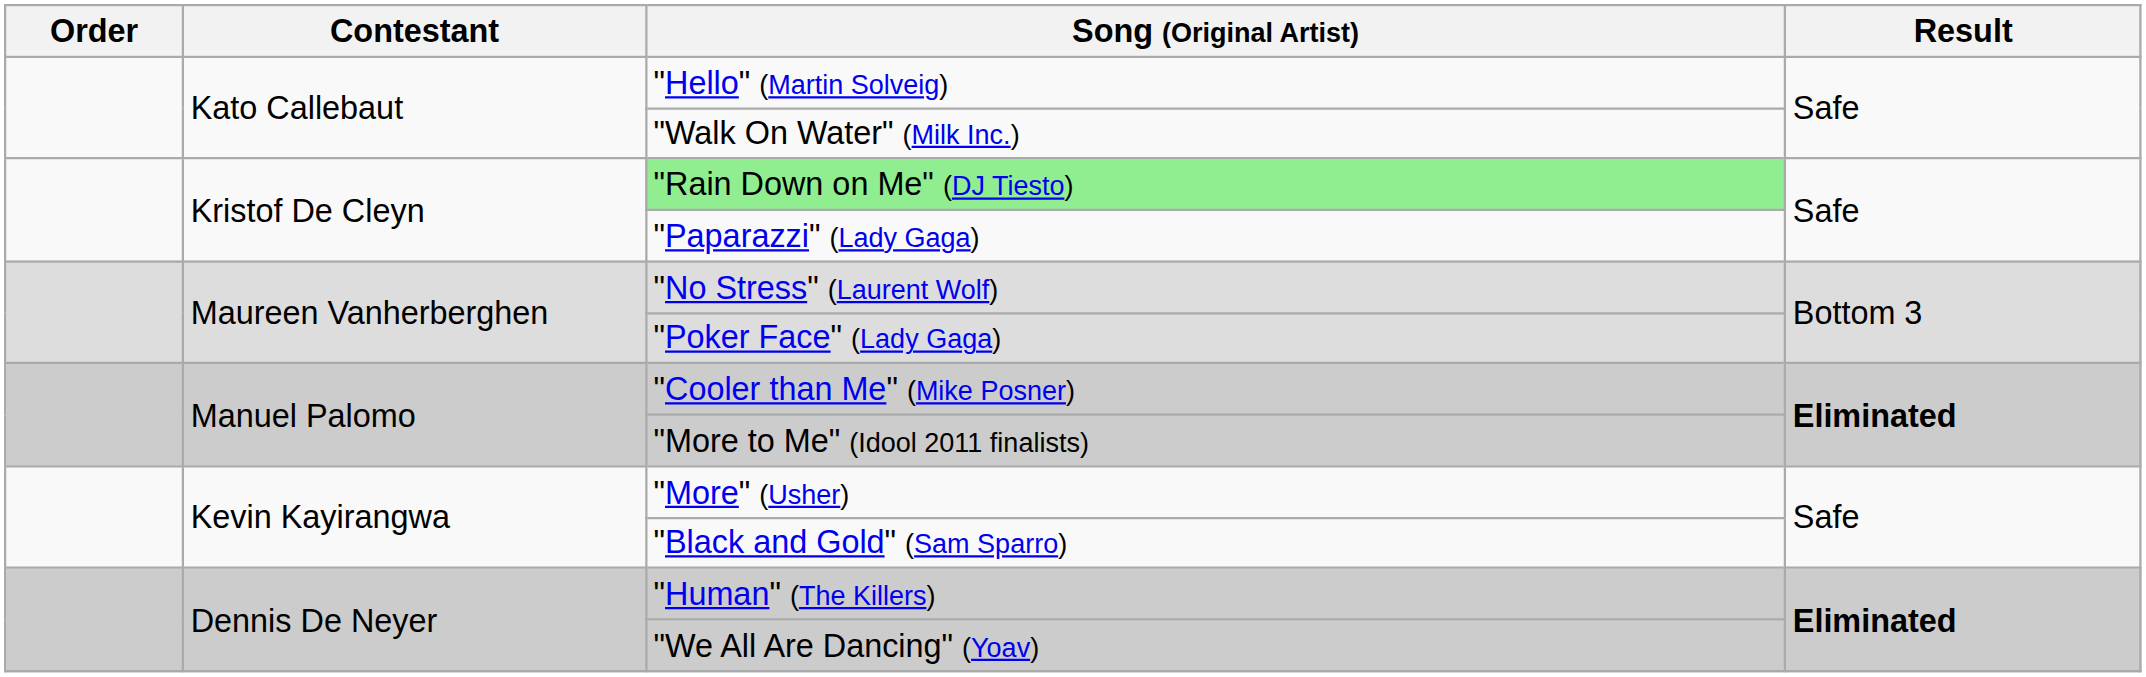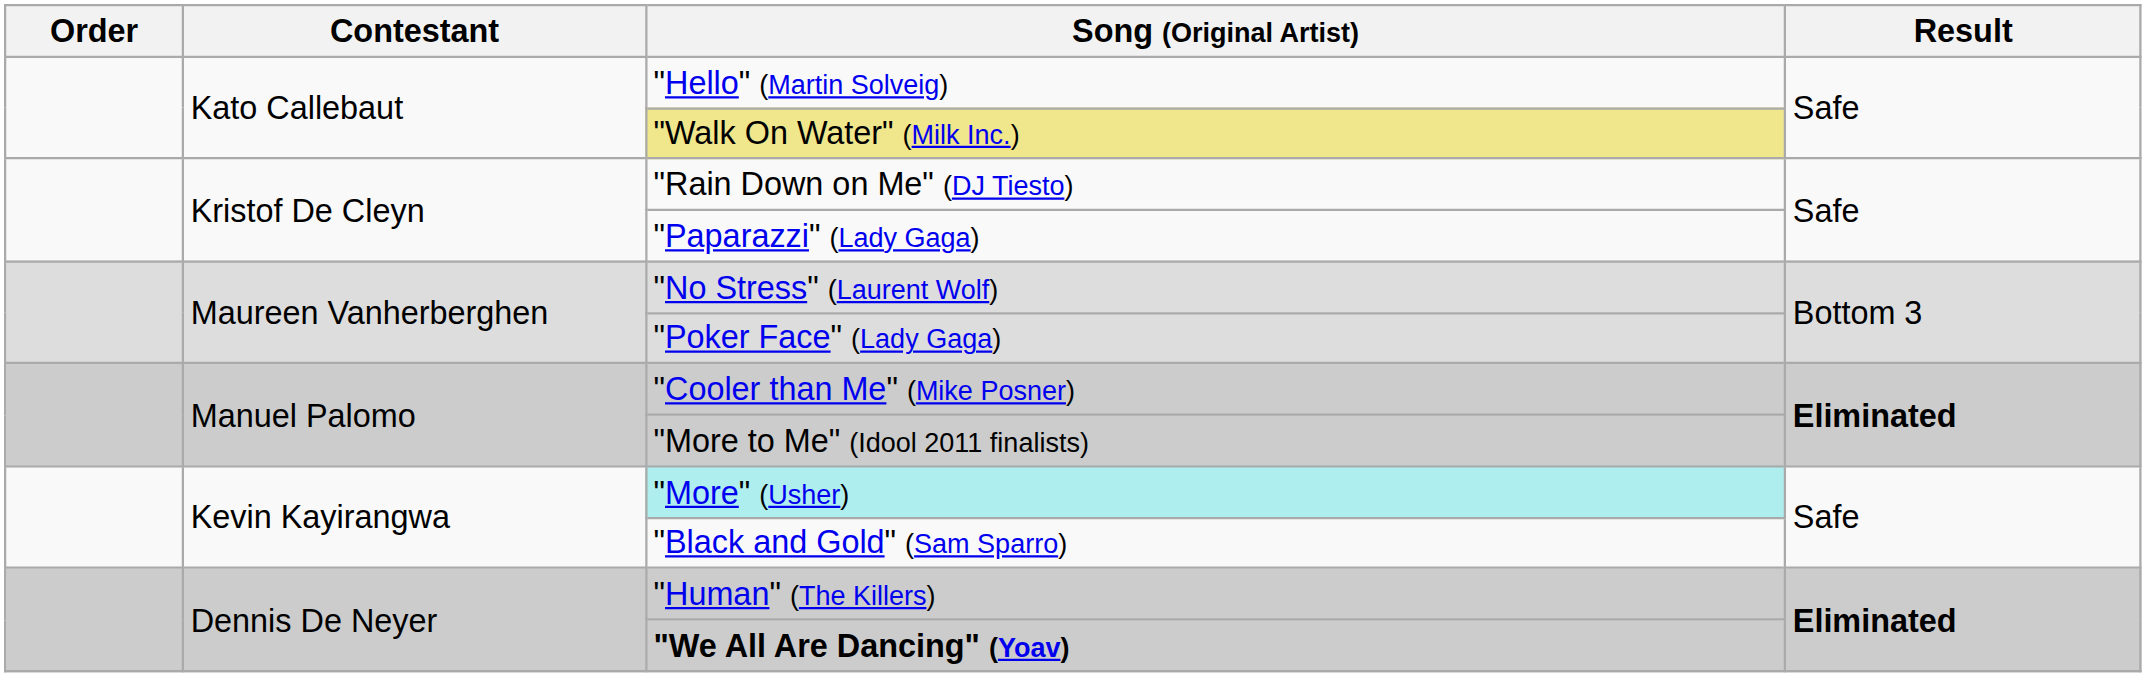(837, 133) no background -> (837, 133) khaki background
(863, 185) lightgreen background -> (863, 185) no background
(751, 492) no background -> (751, 492) paleturquoise background
(846, 645) normal -> (861, 645) bold
